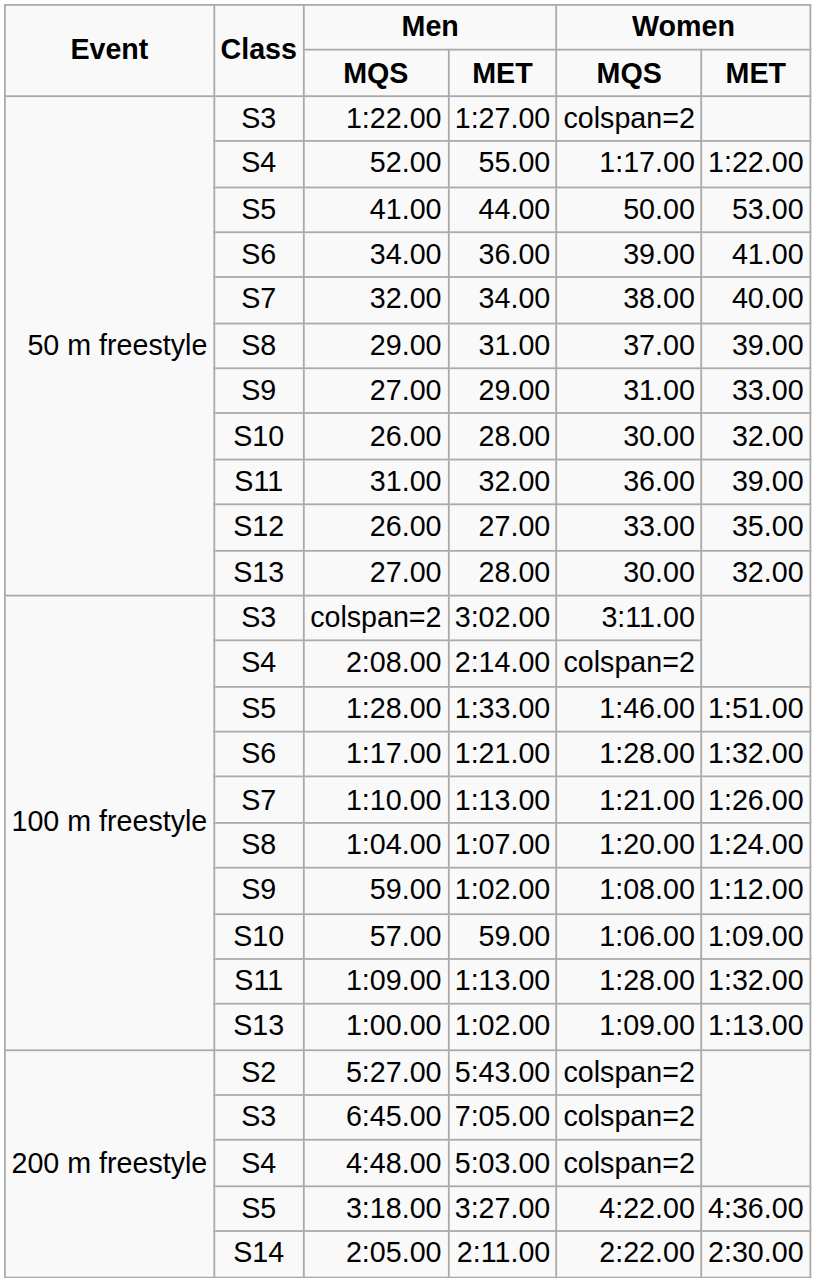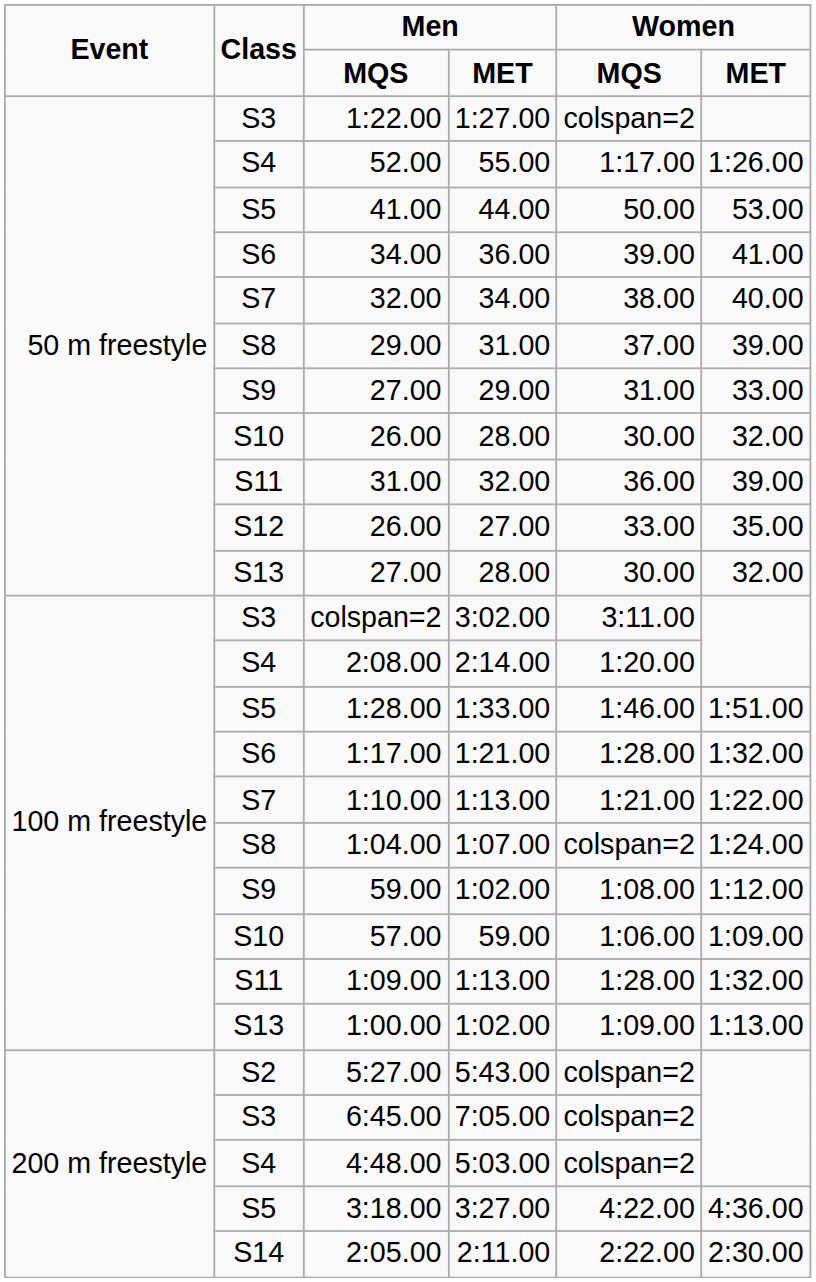(756, 163) 1:22.00 -> (756, 163) 1:26.00
(629, 663) colspan=2 -> (647, 663) 1:20.00
(756, 799) 1:26.00 -> (756, 799) 1:22.00
(647, 844) 1:20.00 -> (629, 844) colspan=2
